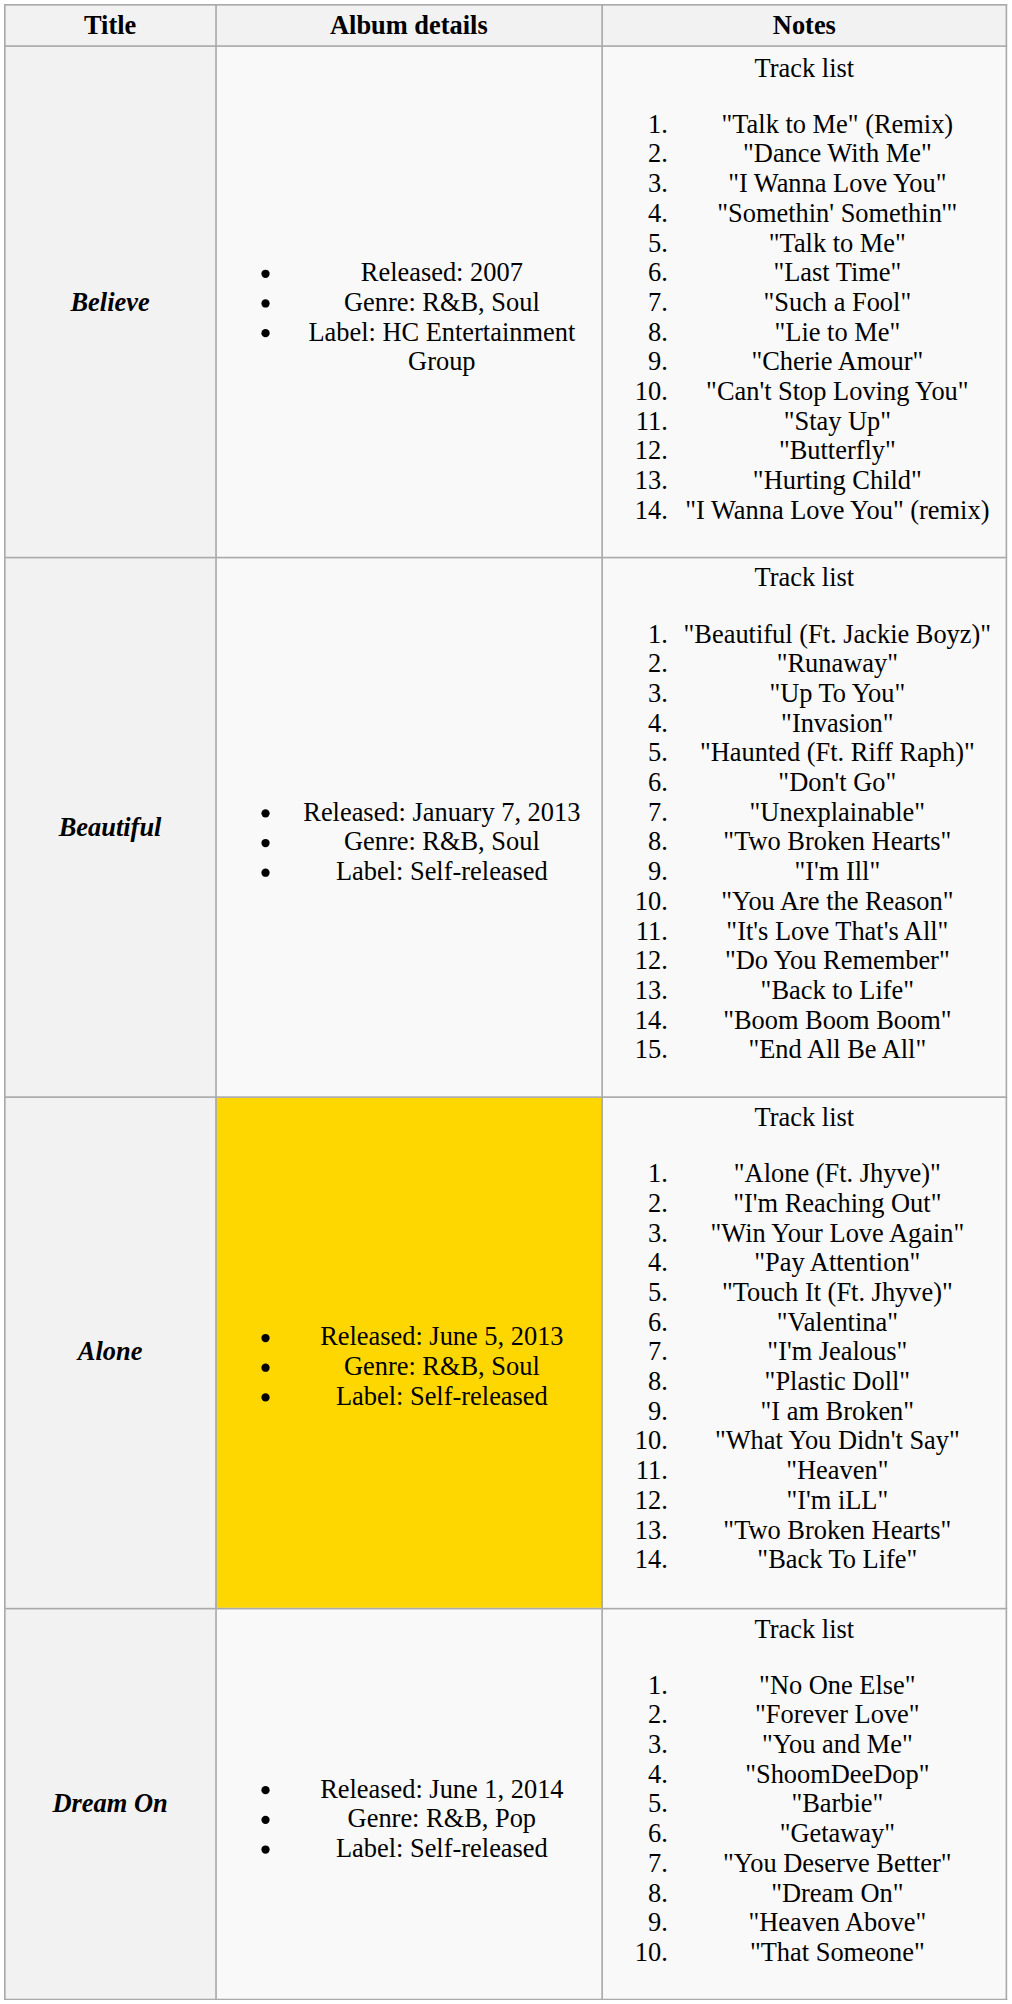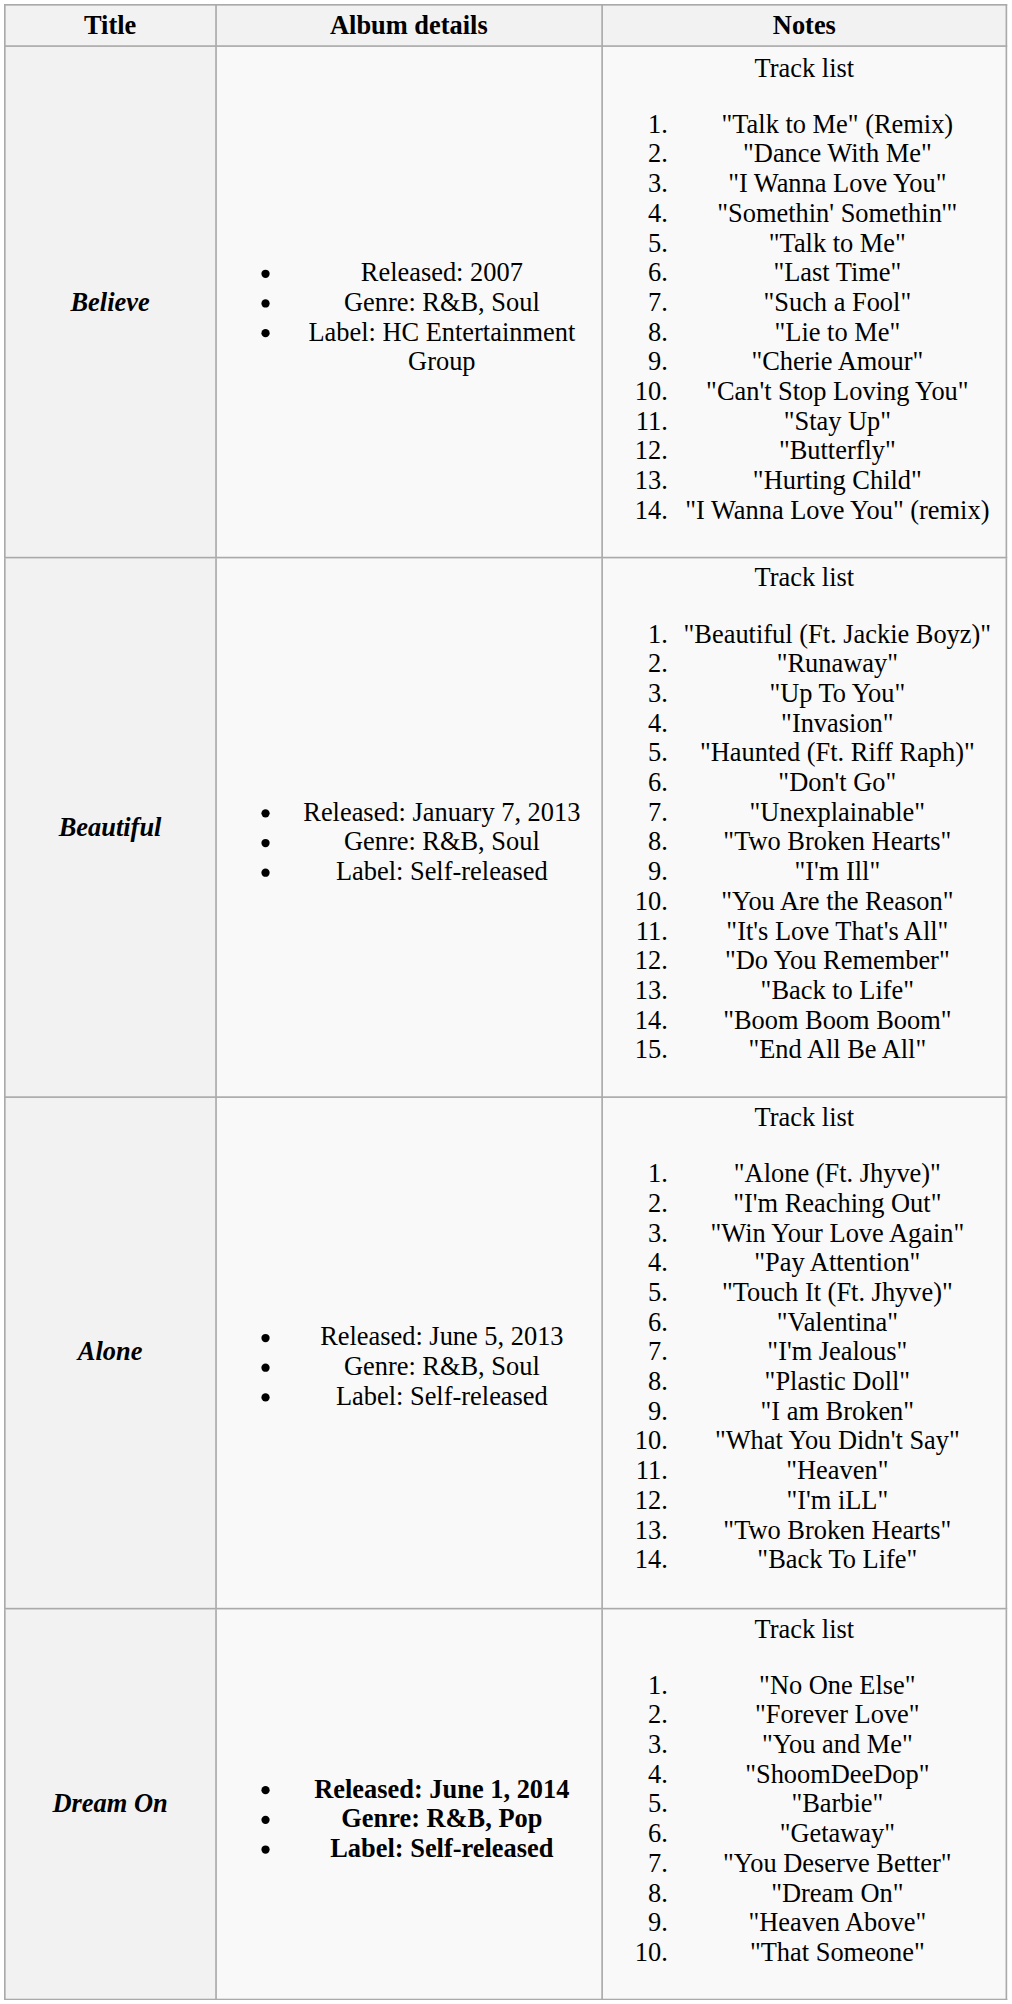(409, 1367) gold background -> (409, 1367) no background
(409, 1818) normal -> (409, 1818) bold
